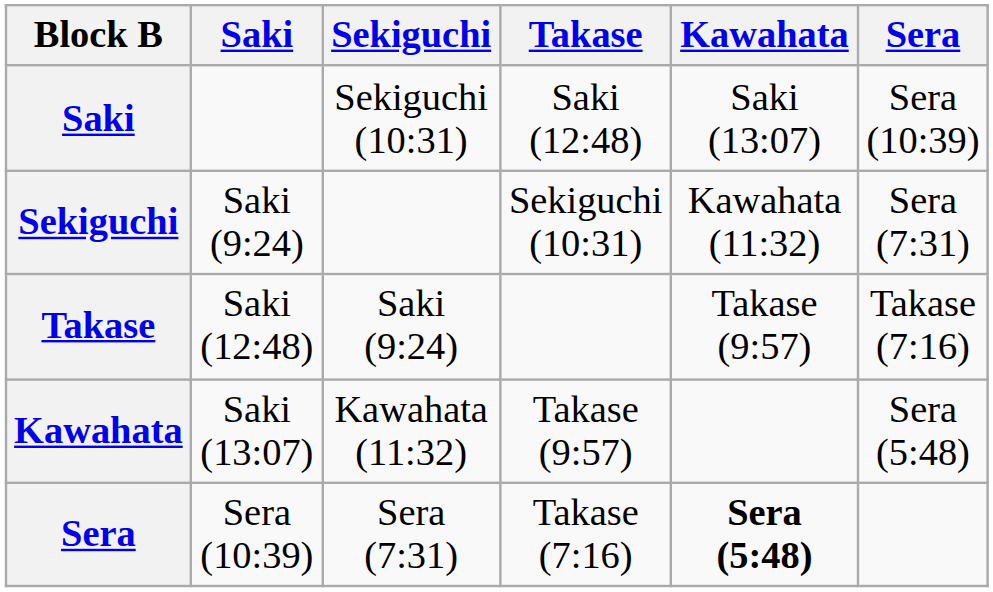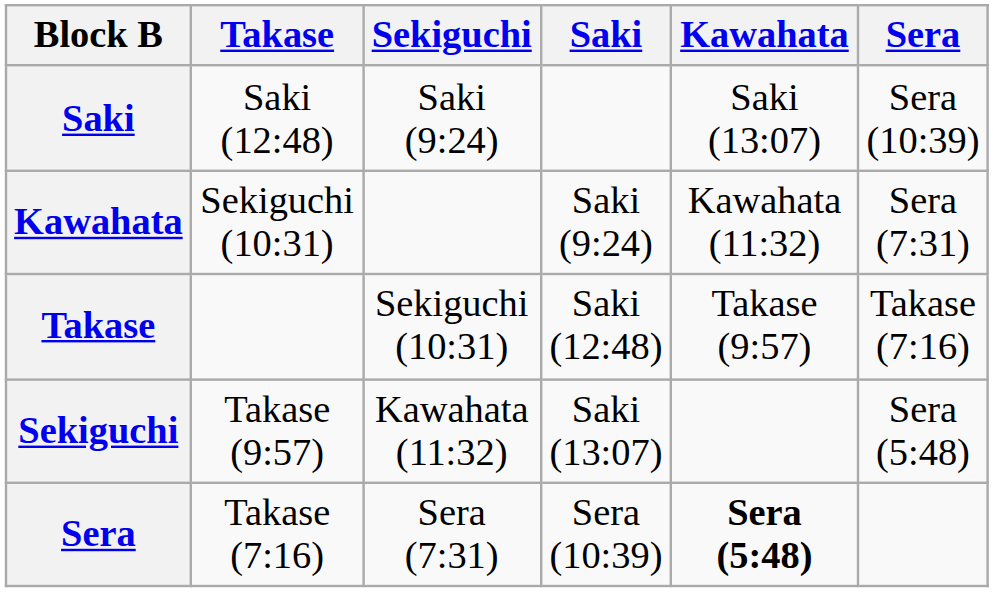columns swapped: (257, 34) <-> (586, 34)
(411, 117) Sekiguchi (10:31) -> (452, 117) Saki (9:24)
(98, 221) Sekiguchi -> (98, 221) Kawahata
(411, 325) Saki (9:24) -> (452, 325) Sekiguchi (10:31)
(98, 429) Kawahata -> (98, 429) Sekiguchi
